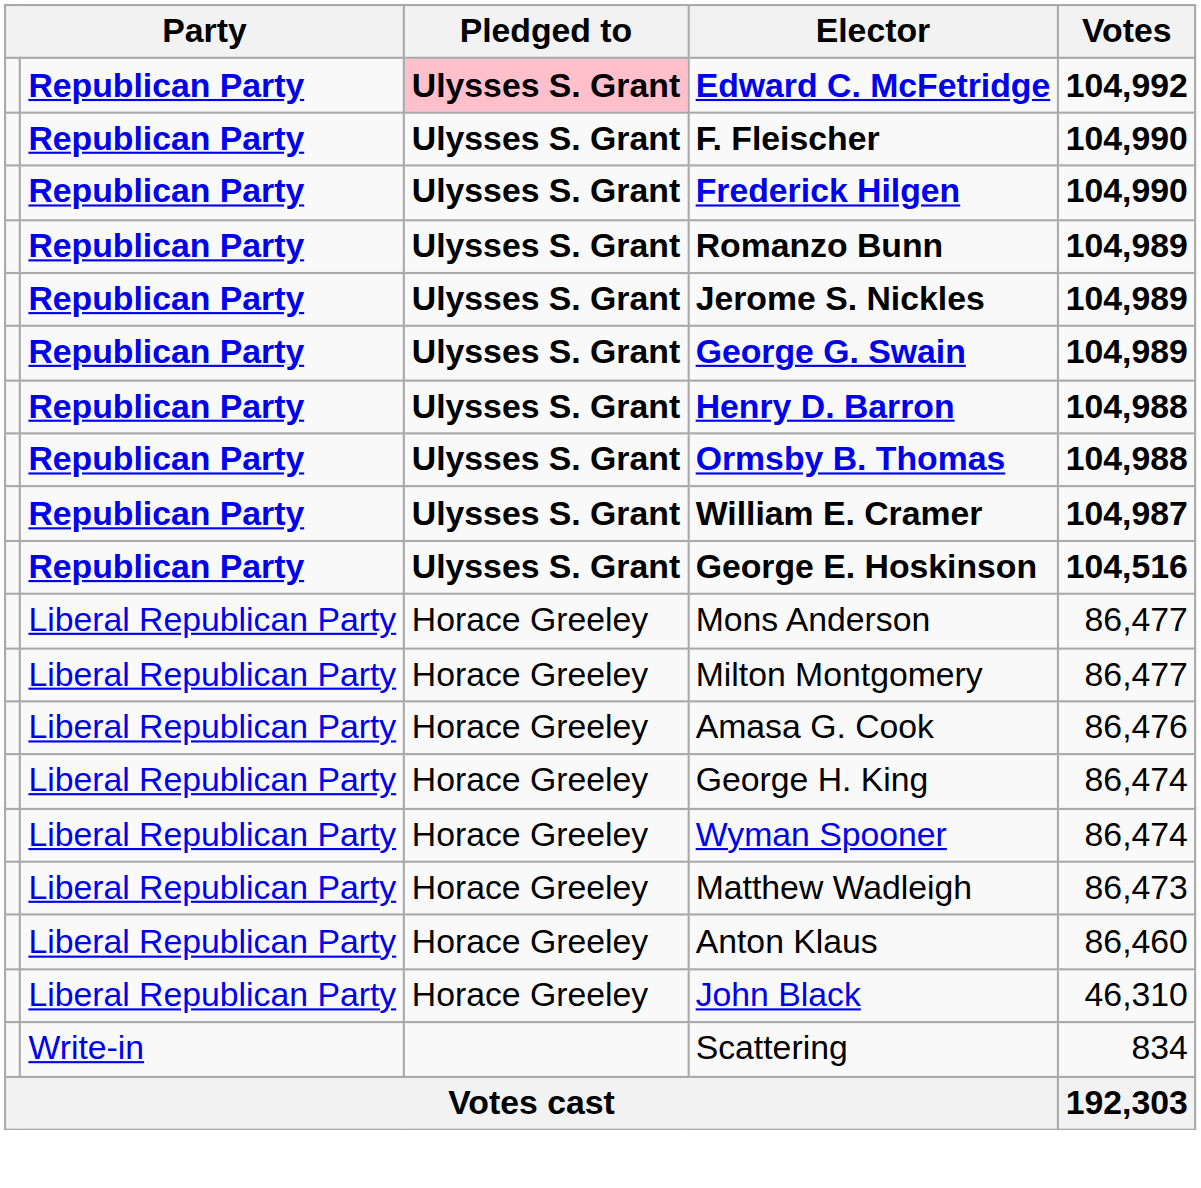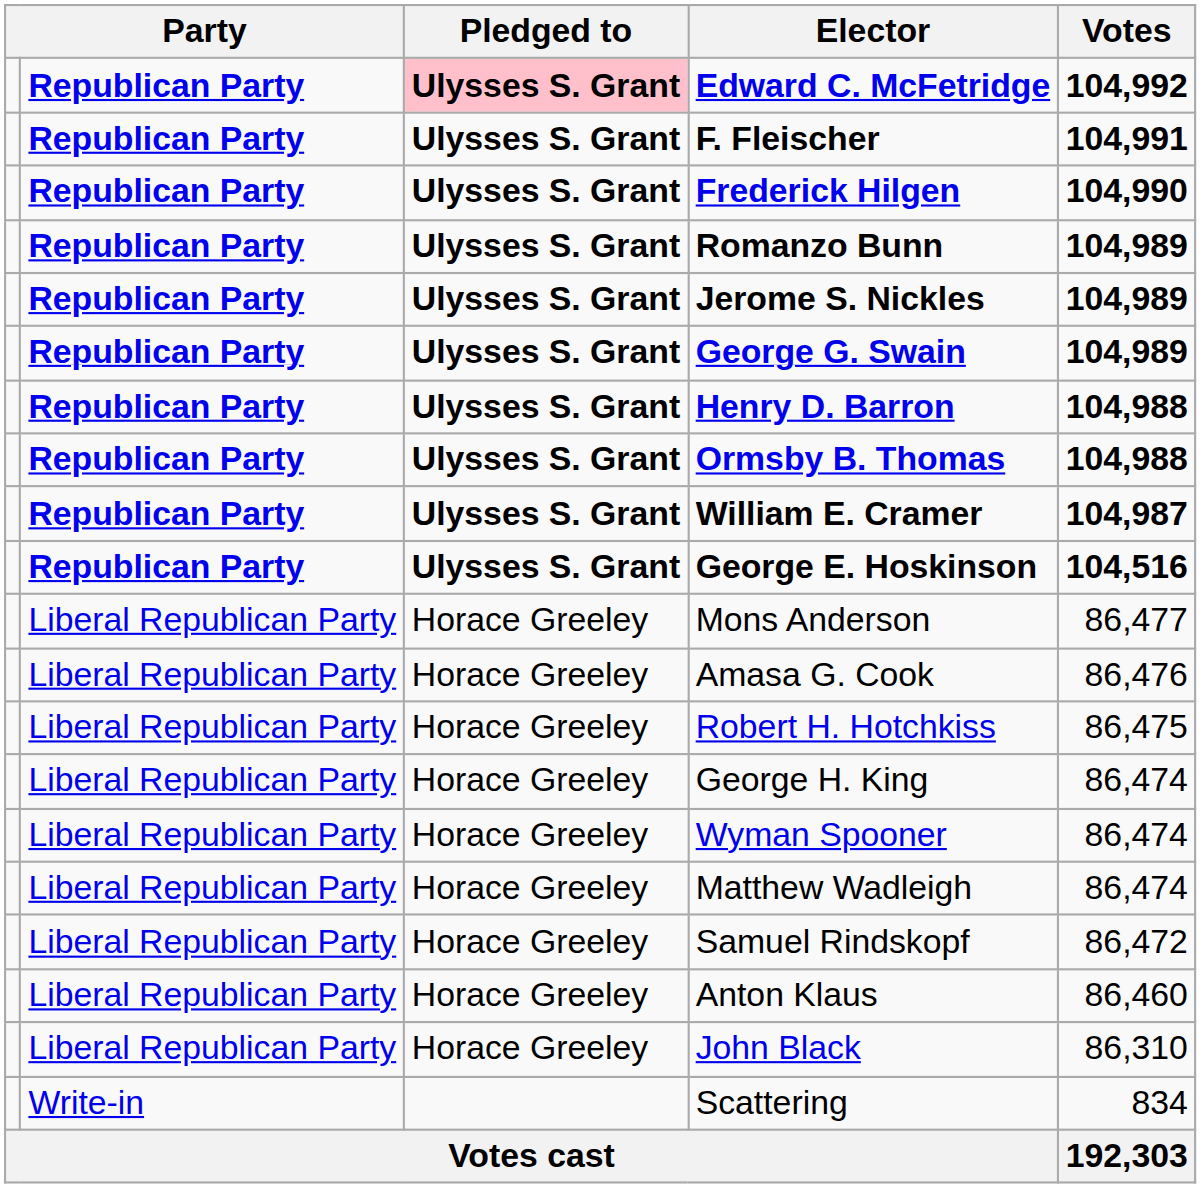(1127, 138) 104,990 -> (1127, 138) 104,991
- row: (839, 673)
+ row: (846, 727)
(1136, 887) 86,473 -> (1136, 887) 86,474
+ row: (833, 941)
(1136, 995) 46,310 -> (1136, 1048) 86,310
